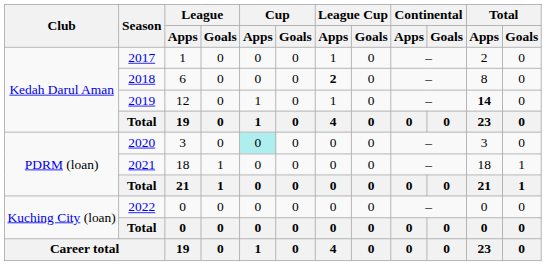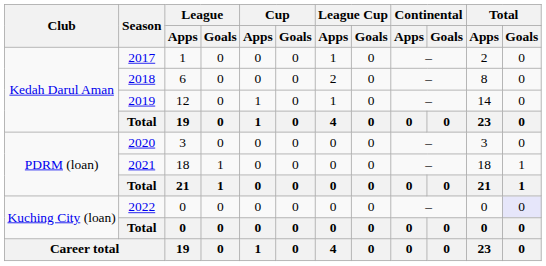(333, 79) bold -> (333, 79) normal
(484, 100) bold -> (484, 100) normal
(258, 143) paleturquoise background -> (258, 143) no background
(522, 206) no background -> (522, 206) lavender background
